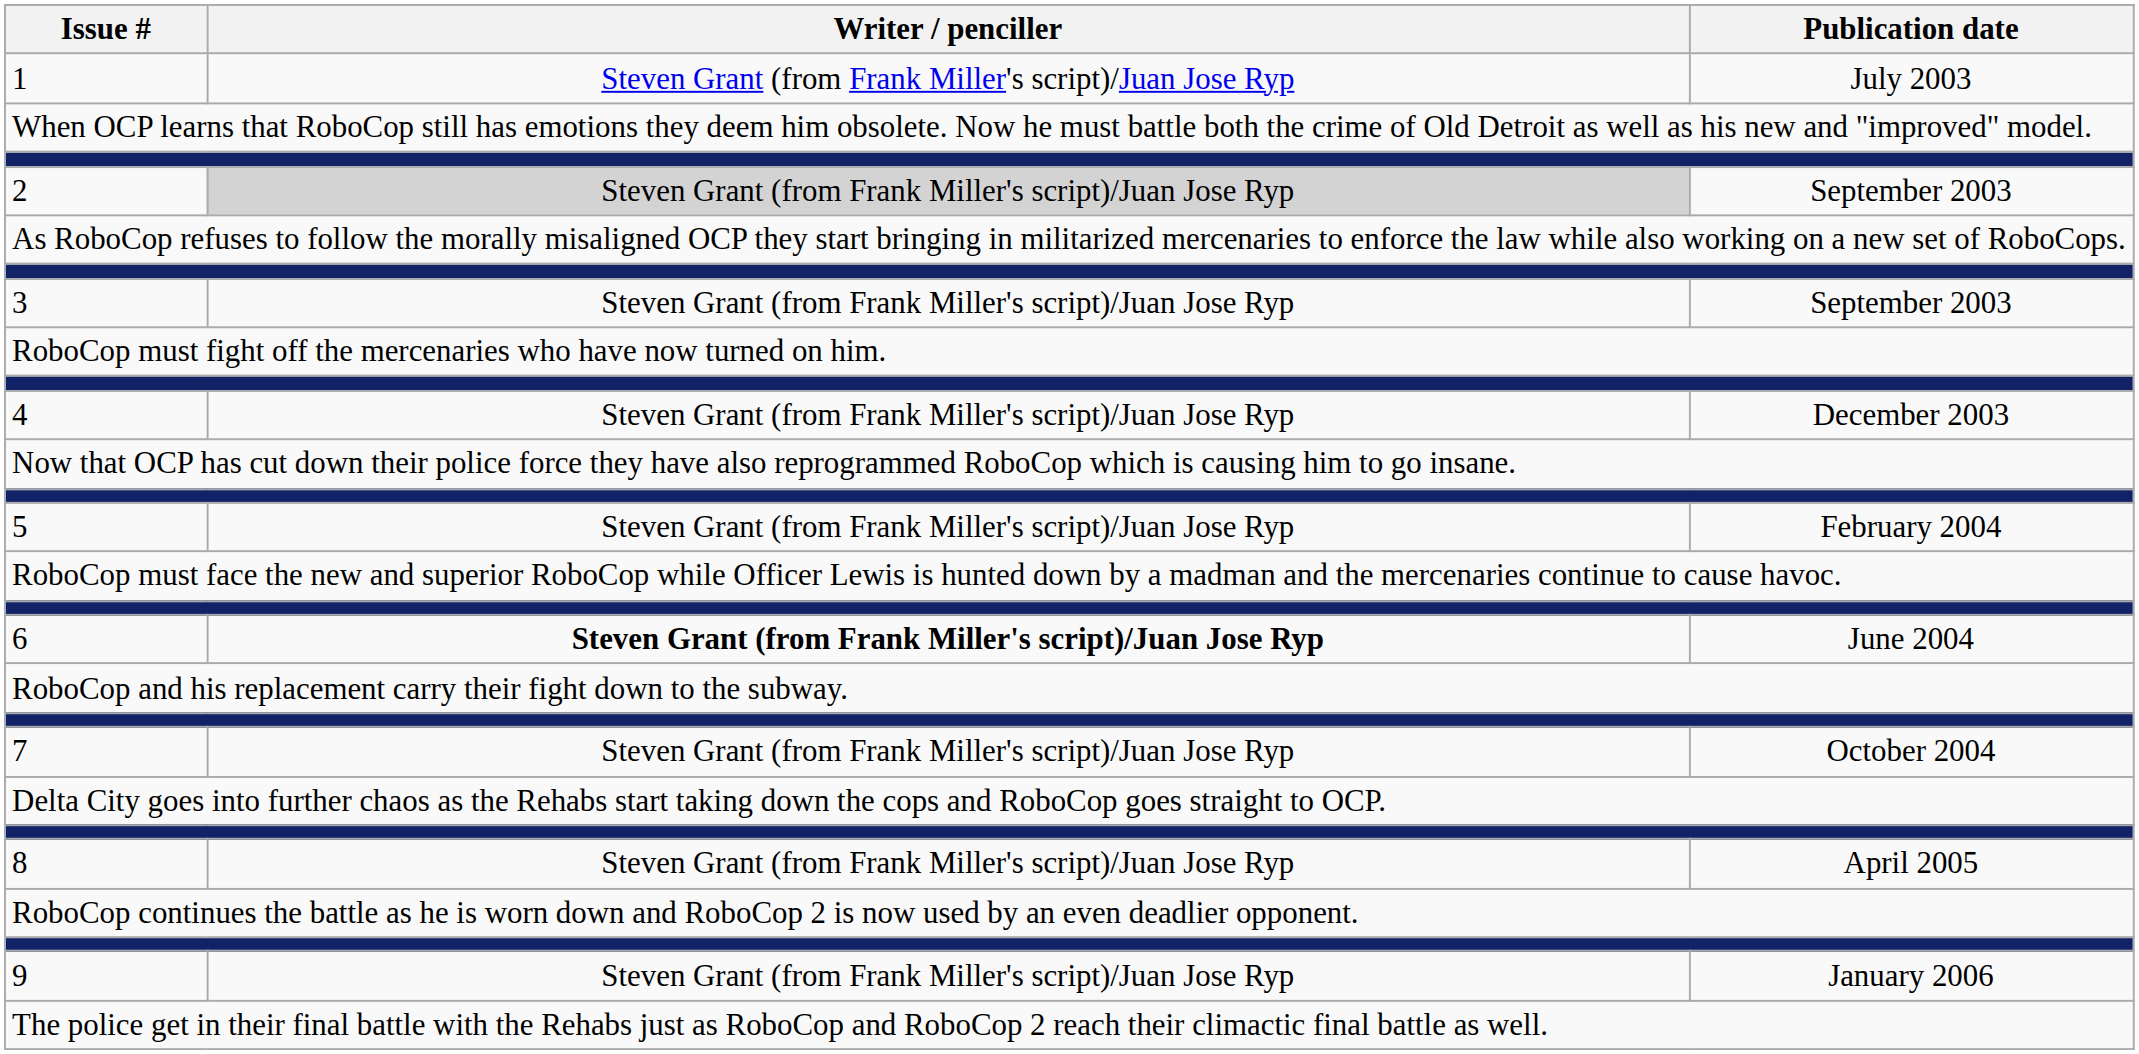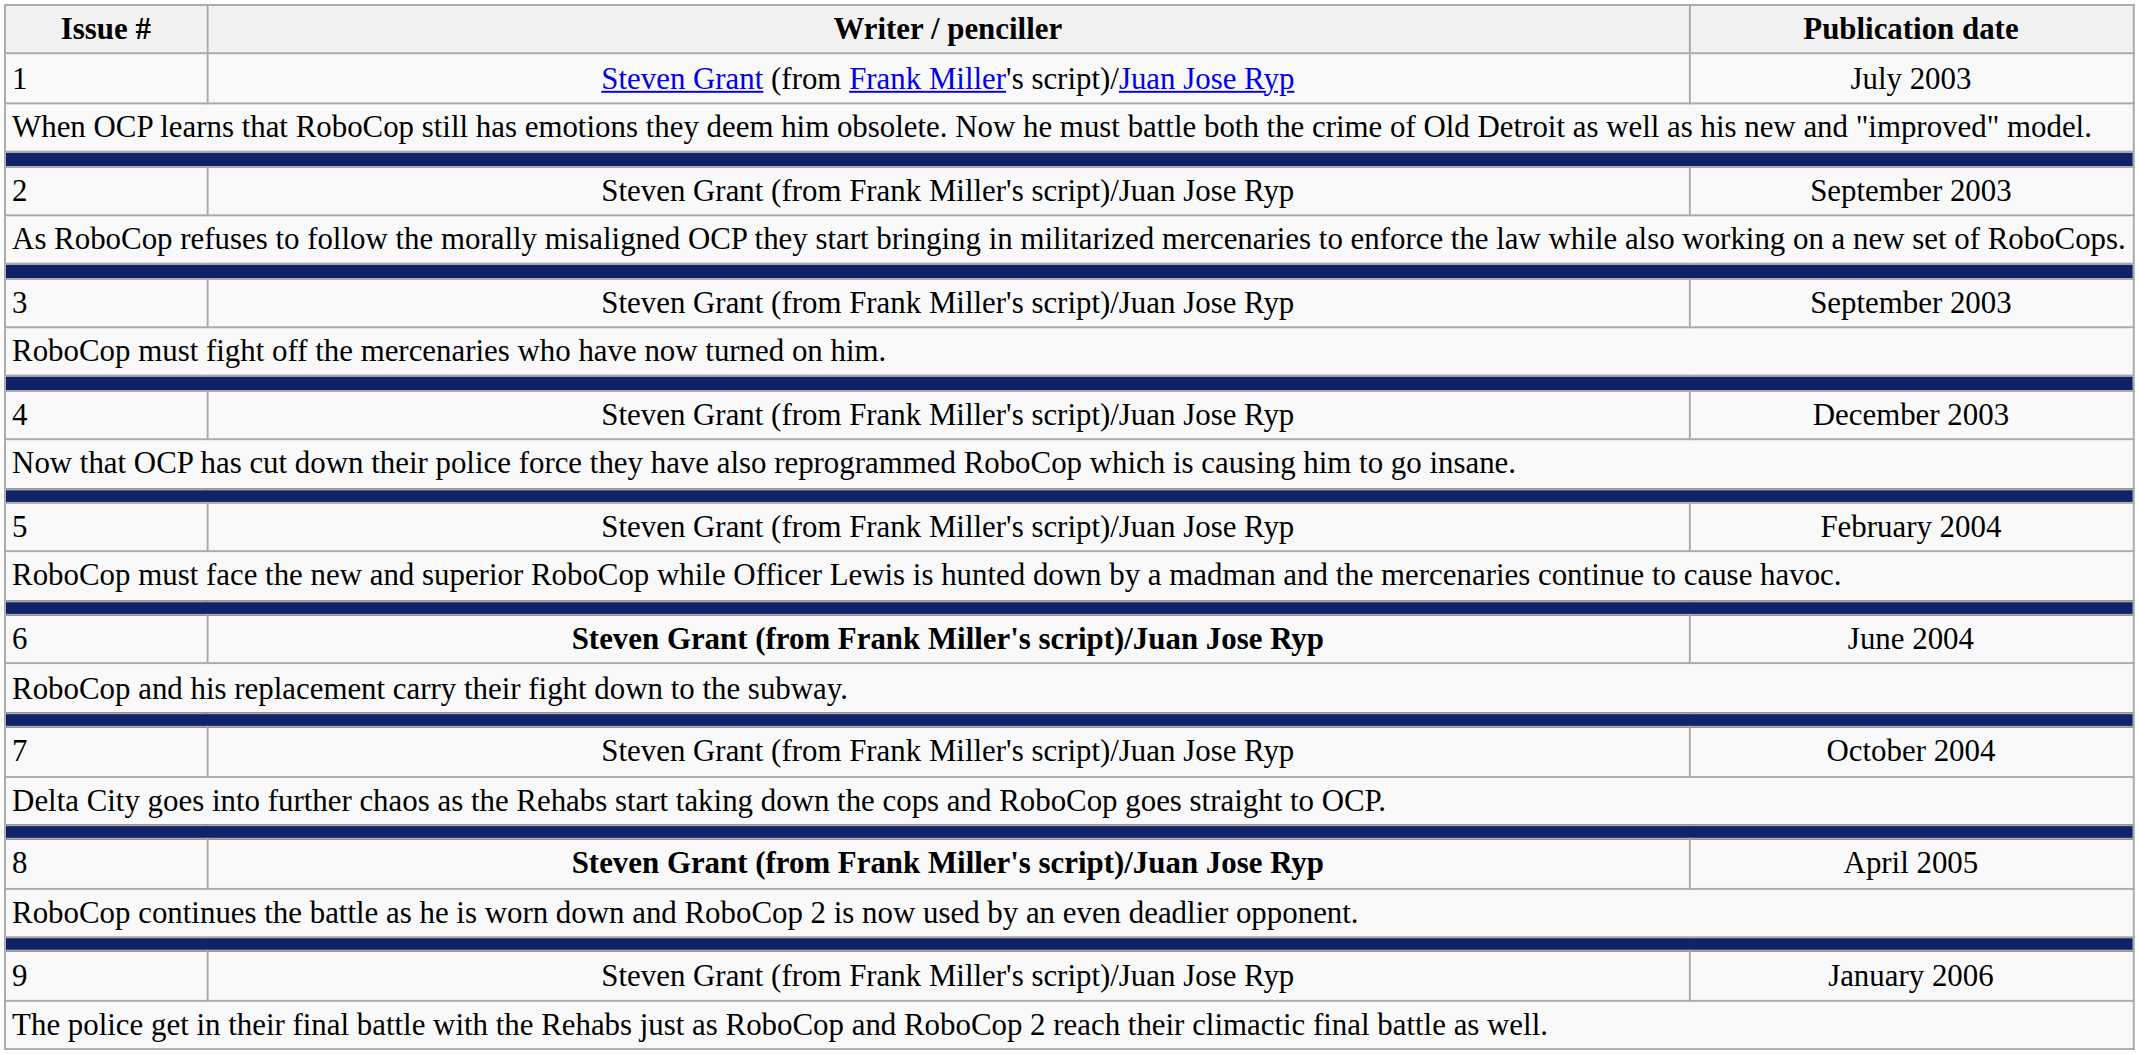(948, 190) lightgrey background -> (948, 190) no background
(948, 863) normal -> (948, 863) bold
